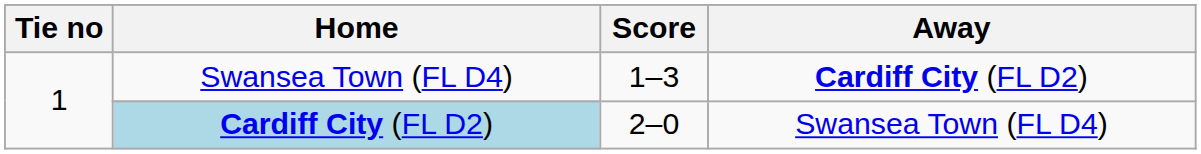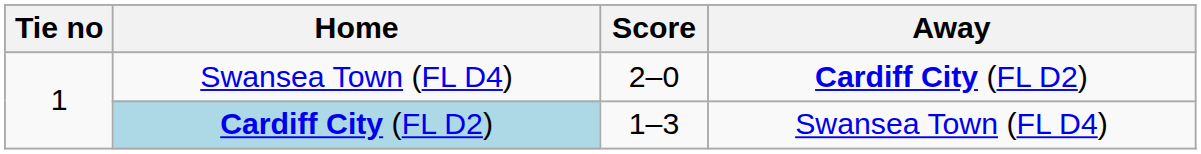(654, 76) 1–3 -> (654, 76) 2–0
(654, 124) 2–0 -> (654, 124) 1–3
